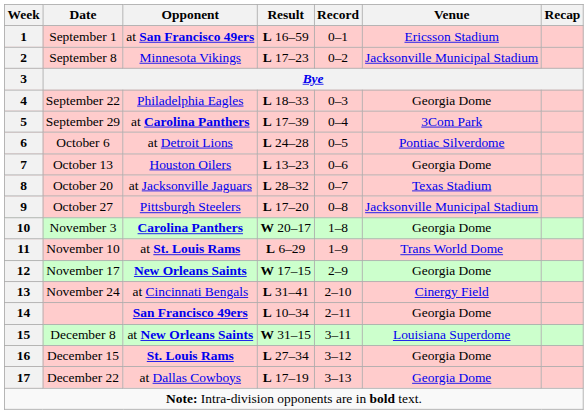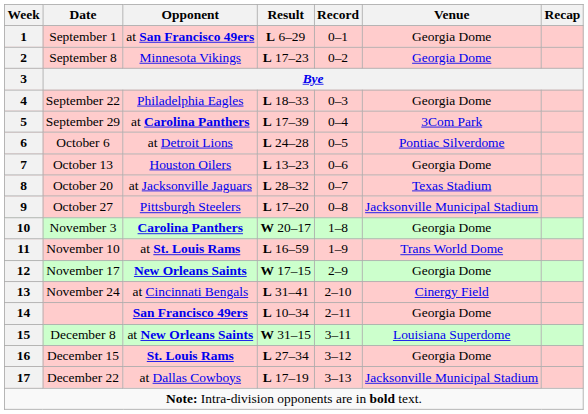(286, 36) L 16–59 -> (286, 36) L 6–29
(452, 36) Ericsson Stadium -> (452, 36) Georgia Dome
(452, 57) Jacksonville Municipal Stadium -> (452, 57) Georgia Dome
(286, 249) L 6–29 -> (286, 249) L 16–59
(452, 377) Georgia Dome -> (452, 377) Jacksonville Municipal Stadium
